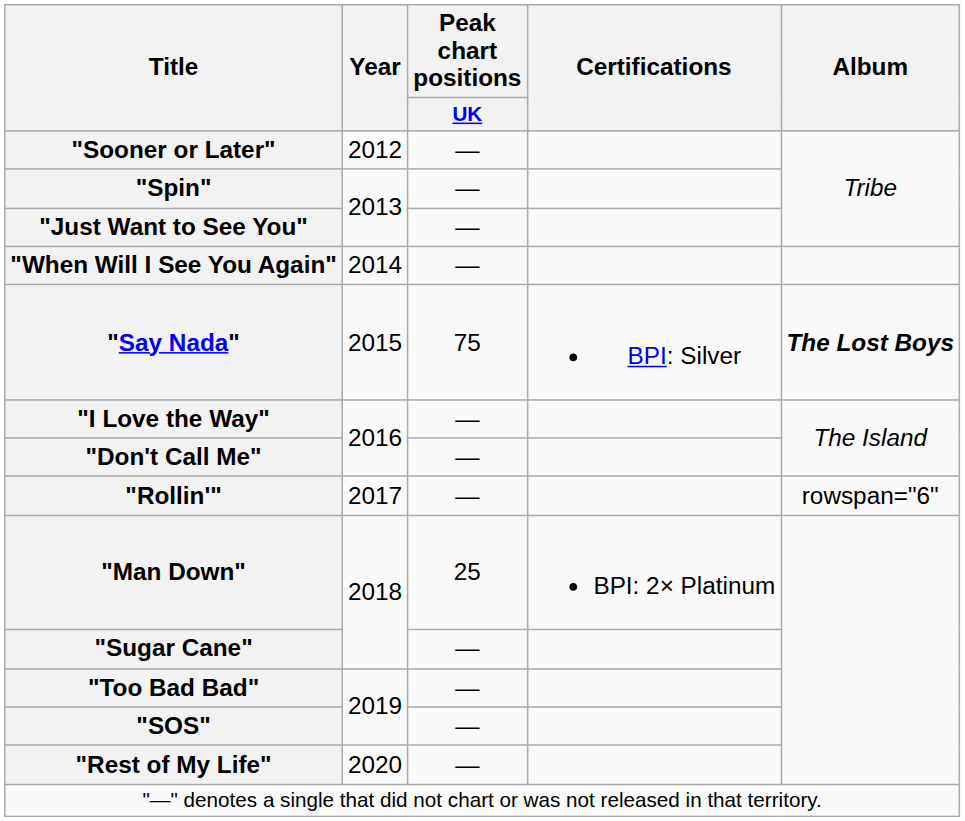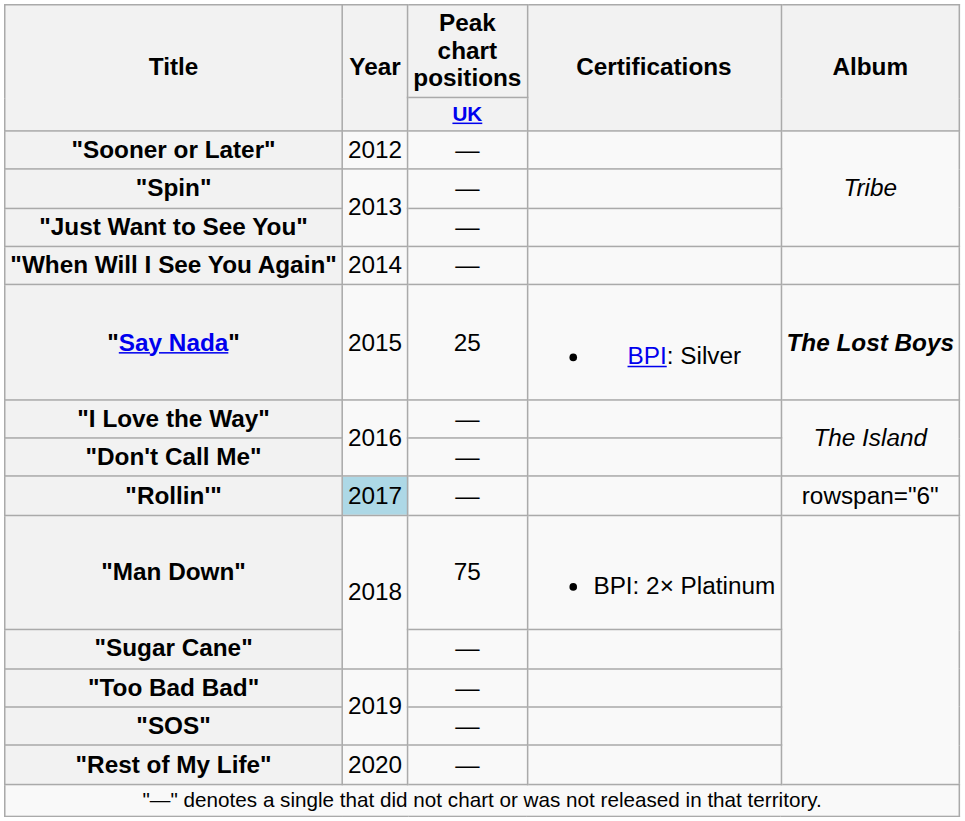(467, 341) 75 -> (467, 341) 25
(375, 495) no background -> (375, 495) lightblue background
(467, 572) 25 -> (467, 572) 75
